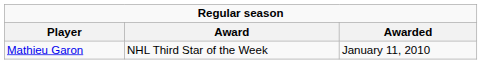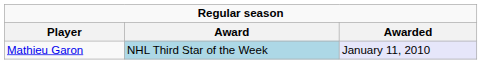(197, 50) no background -> (197, 50) lightblue background
(386, 50) no background -> (386, 50) lavender background
